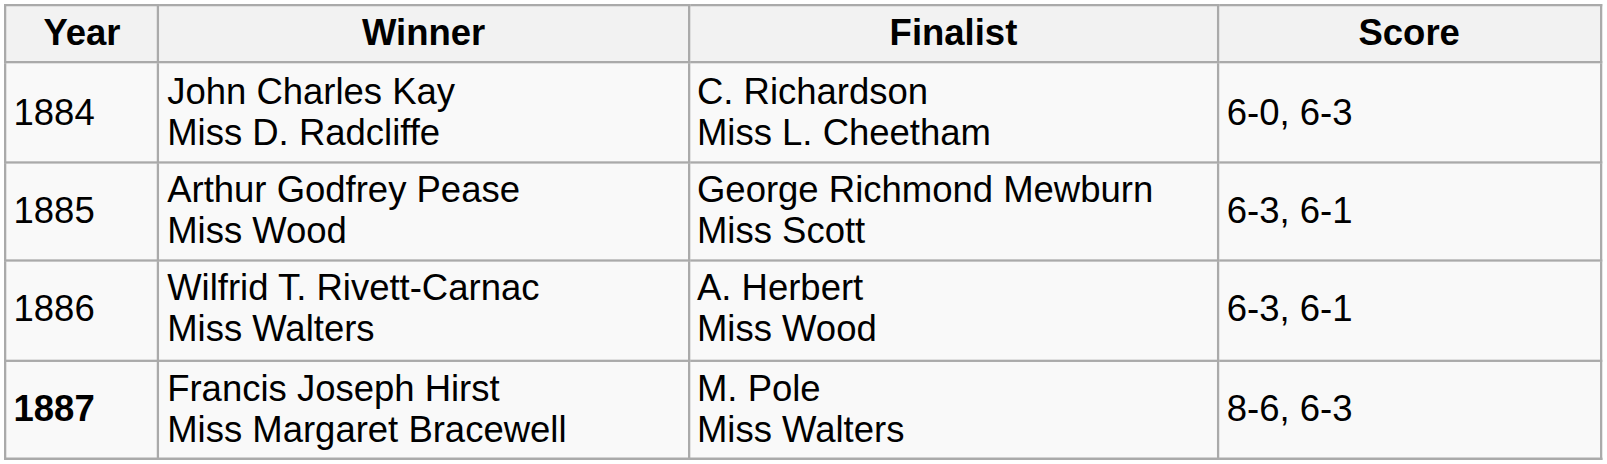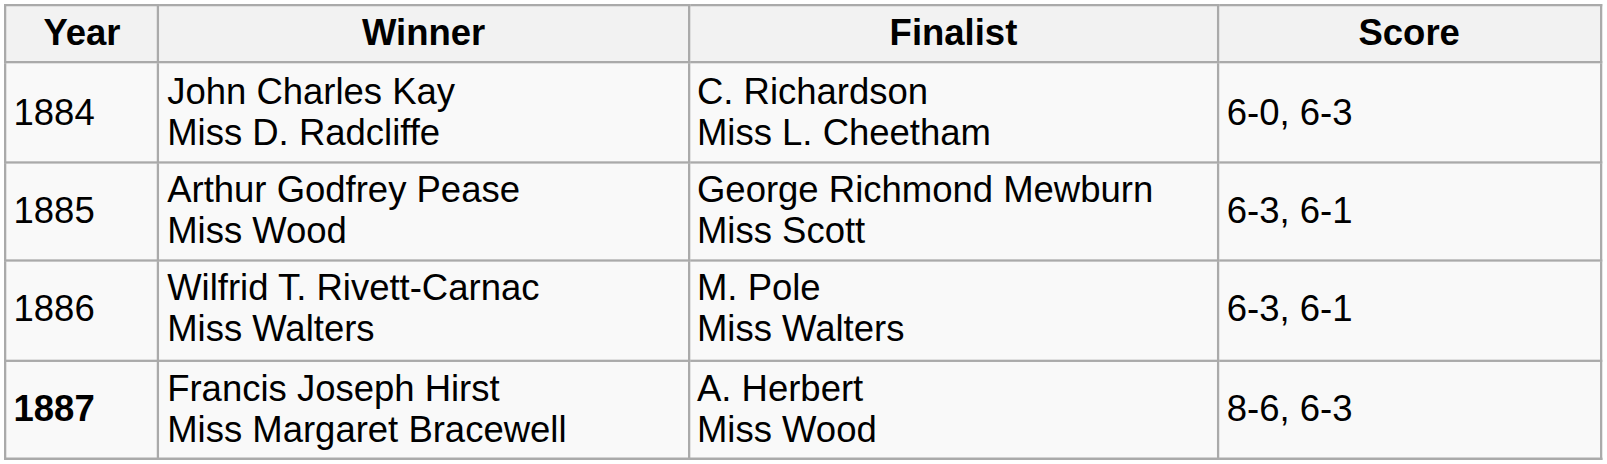(787, 309) A. Herbert Miss Wood -> (801, 309) M. Pole Miss Walters
(801, 408) M. Pole Miss Walters -> (787, 408) A. Herbert Miss Wood
